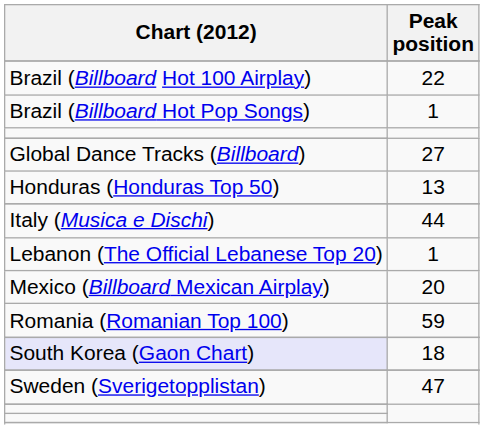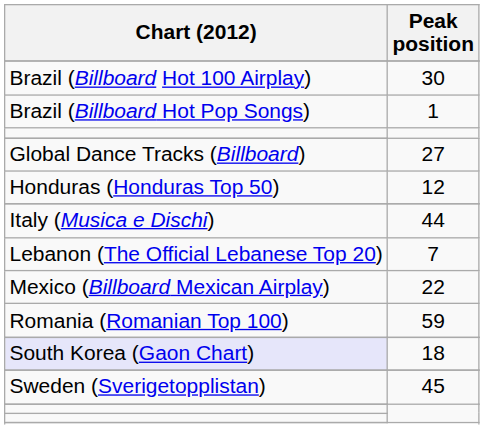(433, 77) 22 -> (433, 77) 30
(433, 187) 13 -> (433, 187) 12
(433, 253) 1 -> (433, 253) 7
(433, 287) 20 -> (433, 287) 22
(433, 386) 47 -> (433, 386) 45
